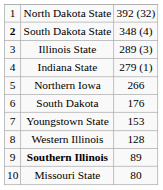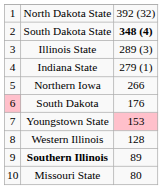(13, 31) bold -> (13, 31) normal
(136, 31) normal -> (136, 31) bold
(13, 103) no background -> (13, 103) pink background
(136, 121) no background -> (136, 121) pink background
